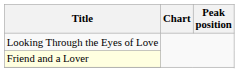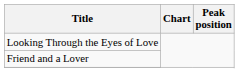(48, 59) lightyellow background -> (48, 59) no background
